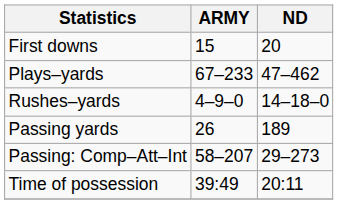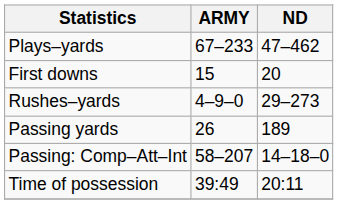rows swapped: (53, 46) <-> (56, 74)
(295, 101) 14–18–0 -> (290, 101) 29–273
(290, 157) 29–273 -> (295, 157) 14–18–0
